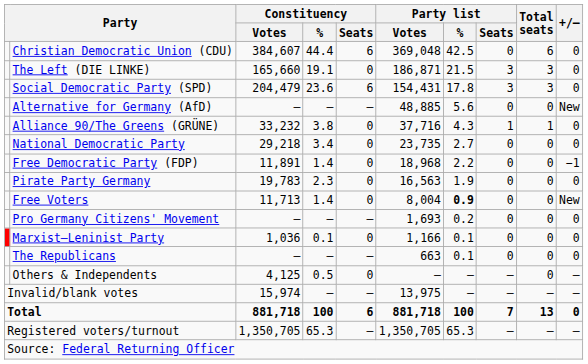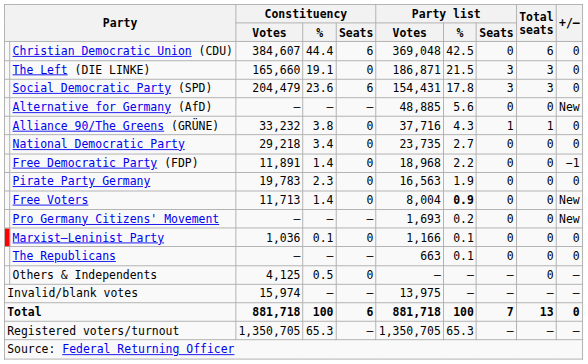(576, 219) 0 -> (569, 219) New
